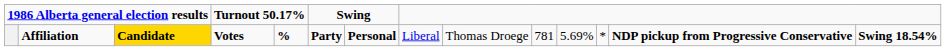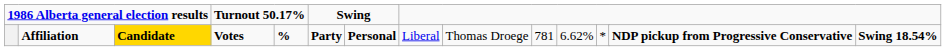(577, 35) 5.69% -> (577, 35) 6.62%
